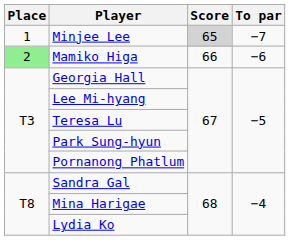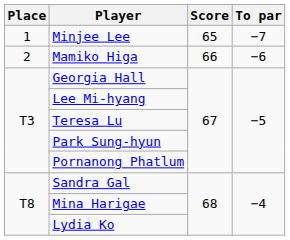(210, 36) lightgrey background -> (210, 36) no background
(27, 57) lightgreen background -> (27, 57) no background
